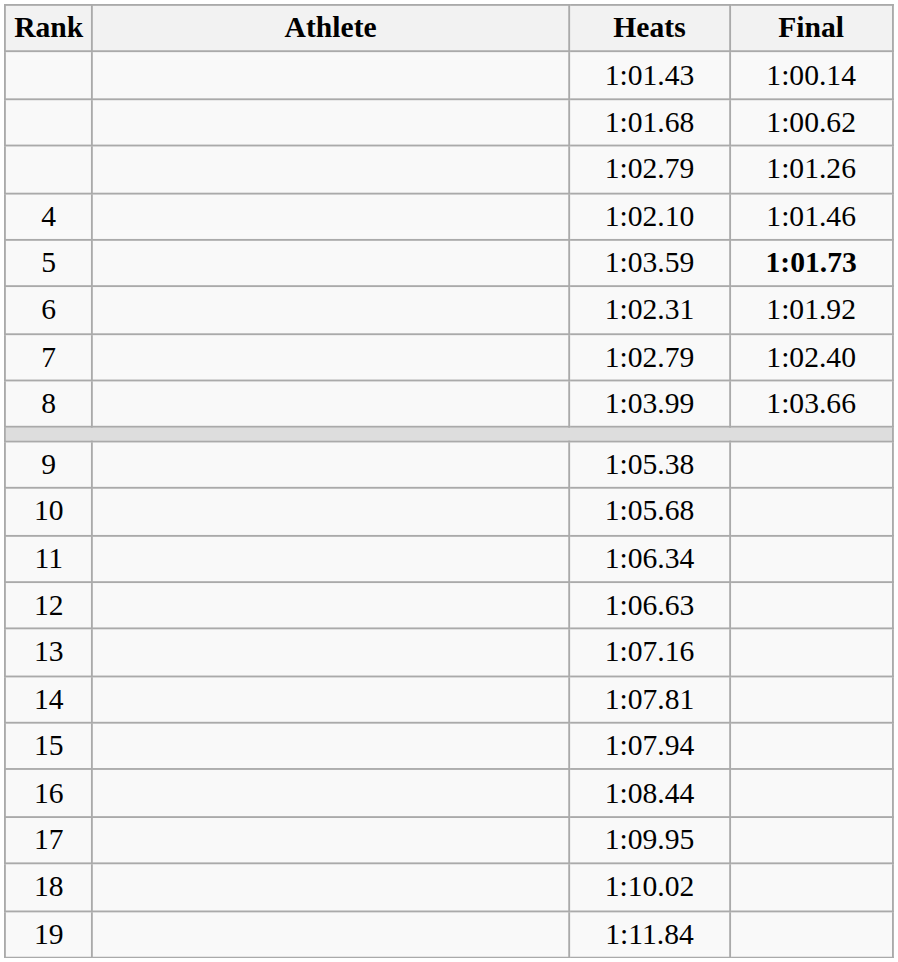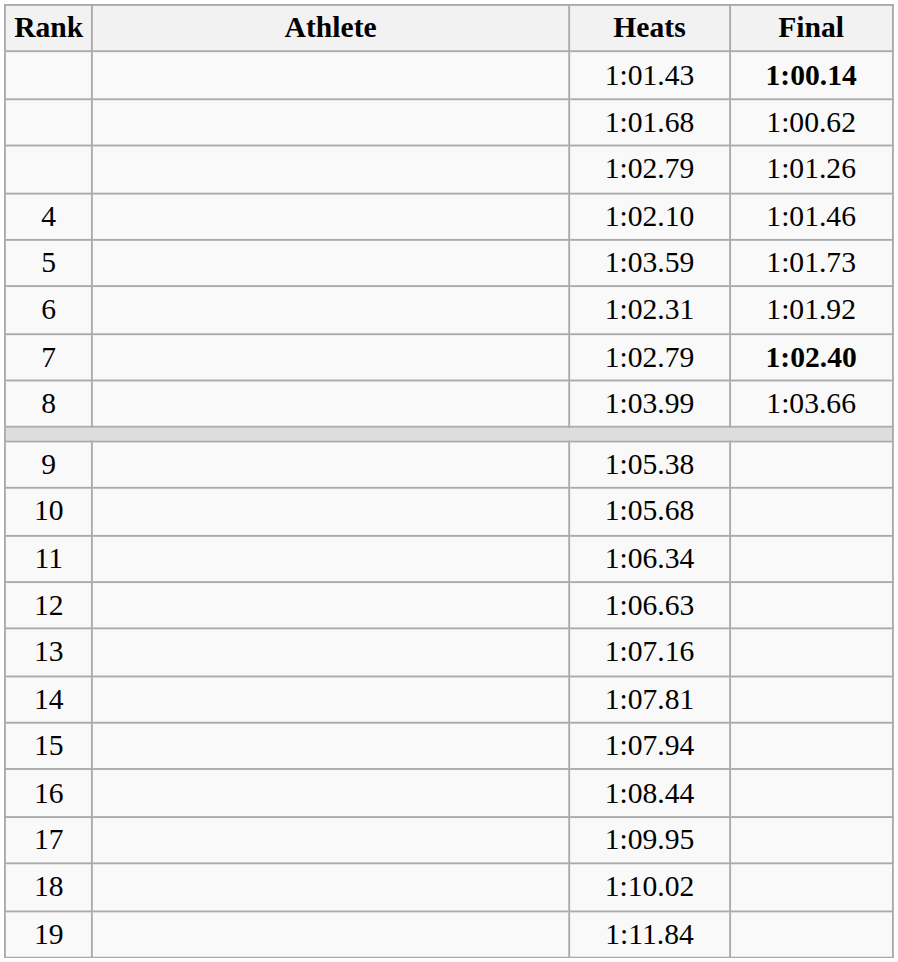(811, 74) normal -> (811, 74) bold
(811, 262) bold -> (811, 262) normal
(811, 356) normal -> (811, 356) bold
